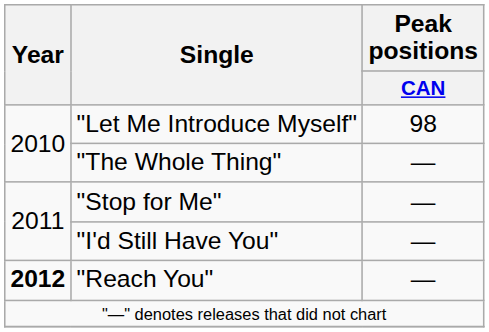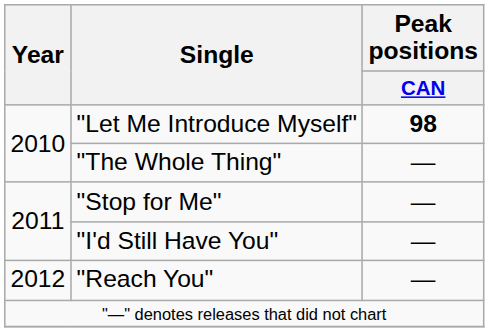(423, 123) normal -> (423, 123) bold
(38, 279) bold -> (38, 279) normal
